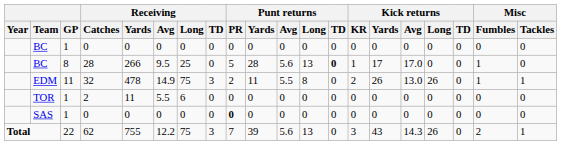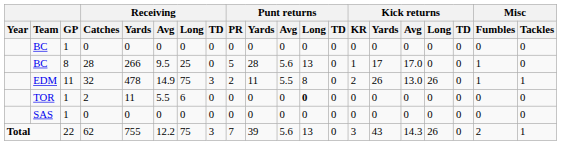(334, 64) bold -> (334, 64) normal
(305, 98) normal -> (305, 98) bold
(231, 115) bold -> (231, 115) normal
